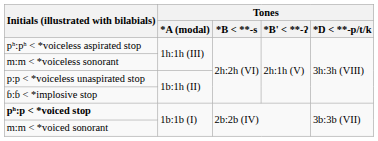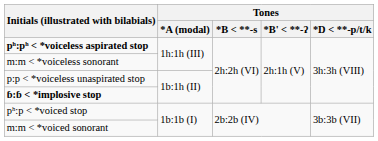(74, 45) normal -> (77, 45) bold
(52, 95) normal -> (54, 95) bold
(49, 111) bold -> (47, 111) normal
